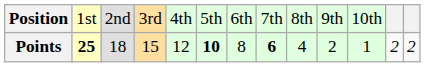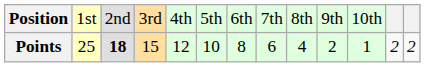(86, 46) bold -> (86, 46) normal
(118, 46) normal -> (118, 46) bold
(211, 46) bold -> (211, 46) normal
(272, 46) bold -> (272, 46) normal
